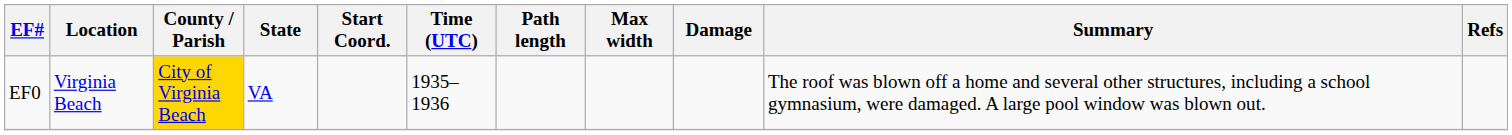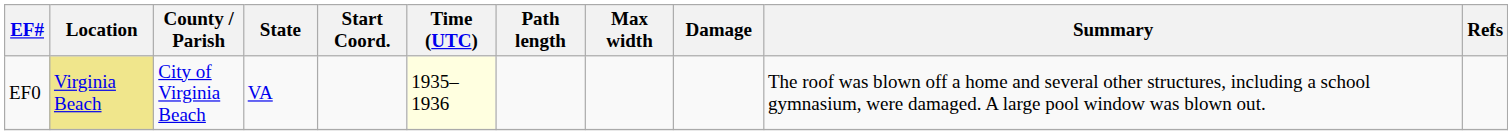(85, 92) no background -> (85, 92) khaki background
(189, 92) gold background -> (189, 92) no background
(435, 92) no background -> (435, 92) lightyellow background
